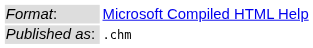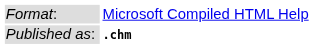(117, 35) normal -> (117, 34) bold
